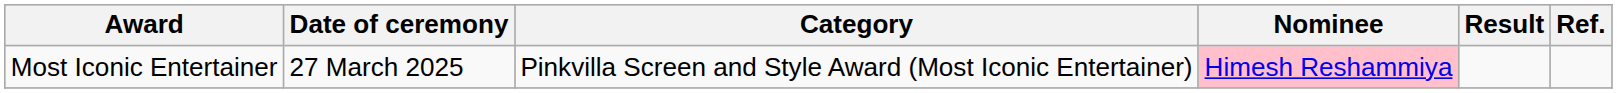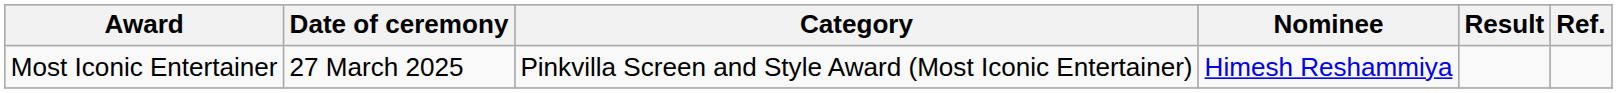(1328, 66) pink background -> (1328, 66) no background
